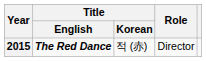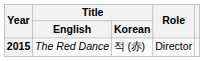(73, 47) bold -> (72, 47) normal
